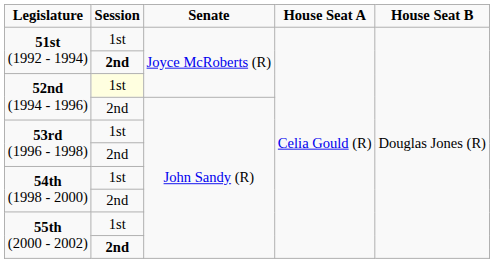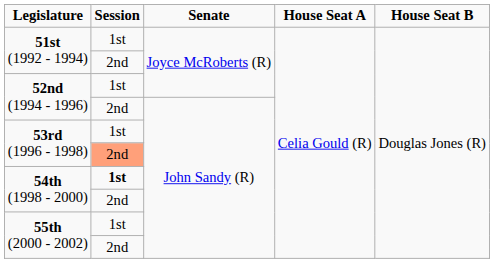(117, 62) bold -> (117, 62) normal
(117, 85) lightyellow background -> (117, 85) no background
(117, 154) no background -> (117, 154) lightsalmon background
(117, 177) normal -> (117, 177) bold
(117, 246) bold -> (117, 246) normal
